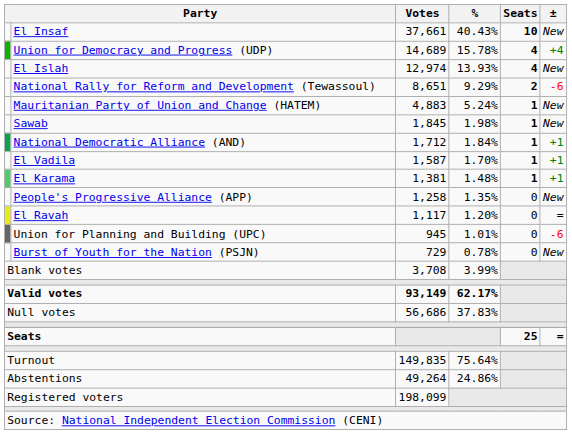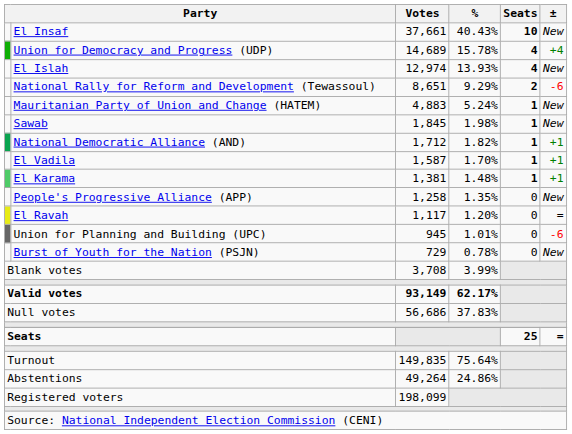(481, 142) 1.84% -> (481, 142) 1.82%
